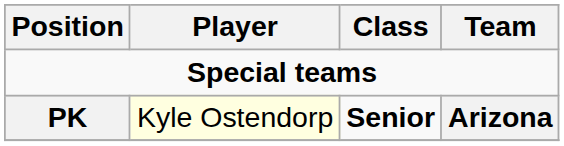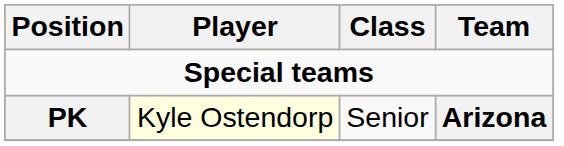(391, 117) bold -> (388, 117) normal
